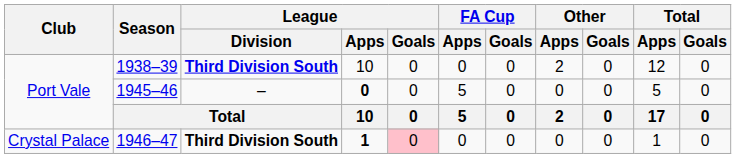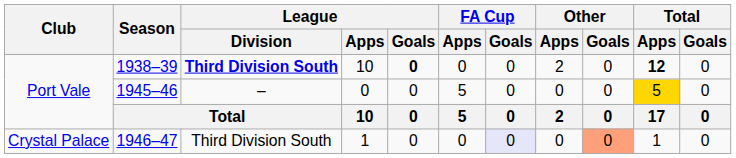(413, 66) normal -> (413, 66) bold
(657, 66) normal -> (657, 66) bold
(365, 91) bold -> (365, 91) normal
(657, 91) no background -> (657, 91) gold background
(261, 141) bold -> (261, 141) normal
(365, 141) bold -> (365, 141) normal
(413, 141) pink background -> (413, 141) no background
(511, 141) no background -> (511, 141) lavender background
(608, 141) no background -> (608, 141) lightsalmon background
